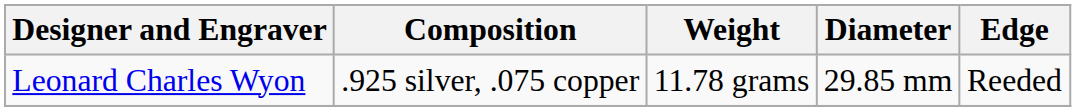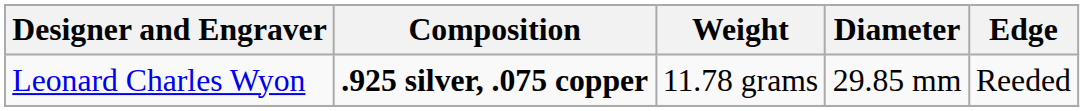(490, 79) normal -> (495, 79) bold
